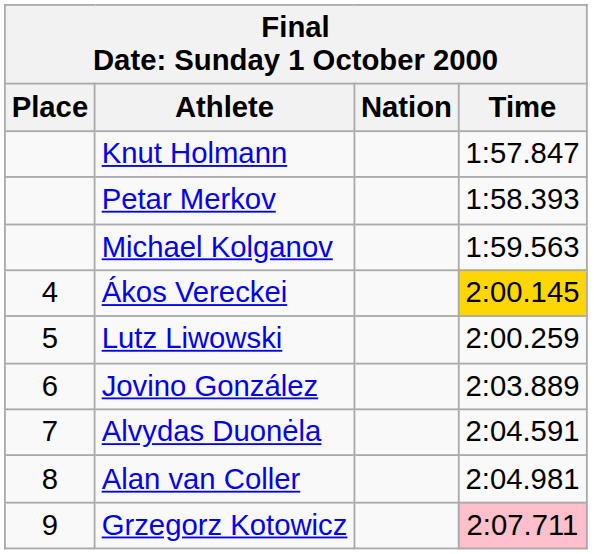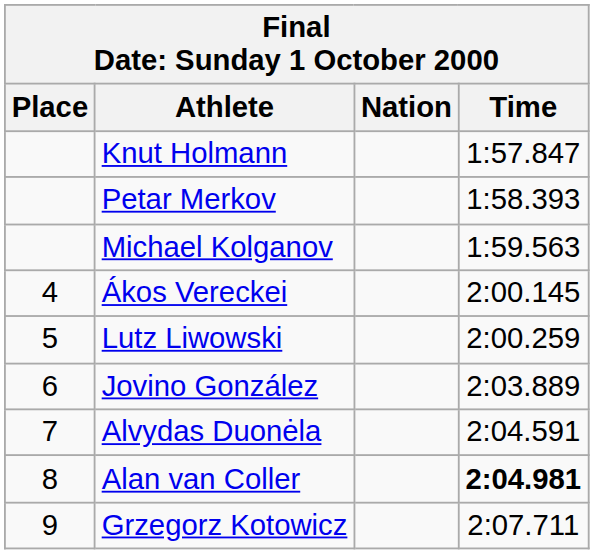(522, 292) gold background -> (523, 292) no background
(522, 478) normal -> (523, 478) bold
(522, 525) pink background -> (523, 525) no background
